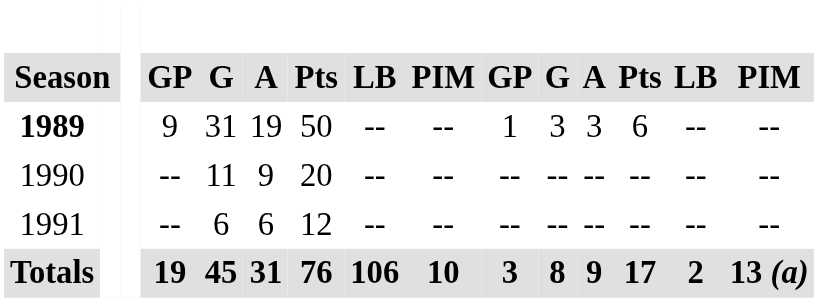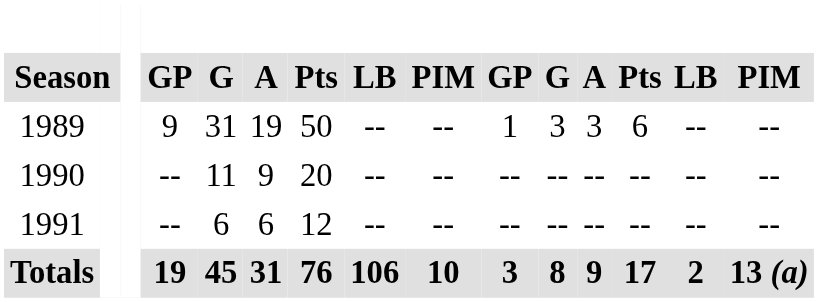(52, 125) bold -> (52, 125) normal
